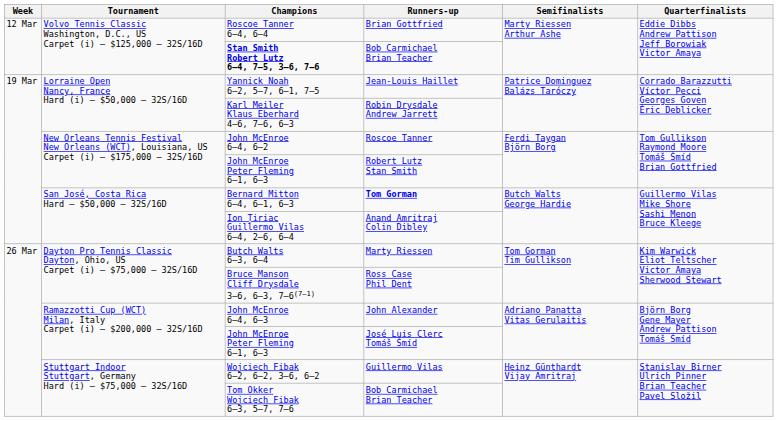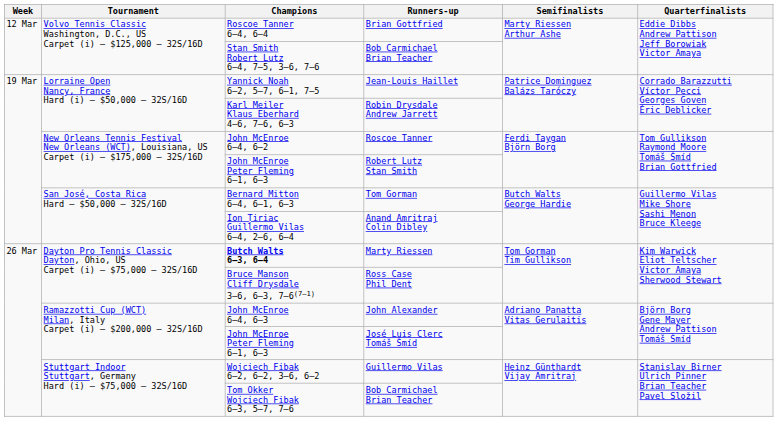(273, 58) bold -> (273, 58) normal
(391, 195) bold -> (391, 195) normal
(255, 256) normal -> (255, 256) bold
